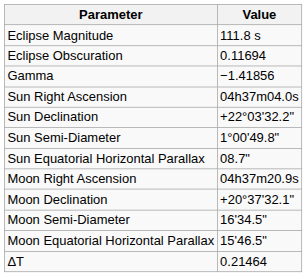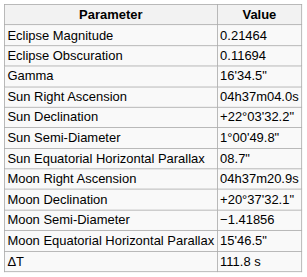(240, 35) 111.8 s -> (244, 35) 0.21464
(247, 76) −1.41856 -> (243, 76) 16'34.5"
(243, 220) 16'34.5" -> (247, 220) −1.41856
(244, 261) 0.21464 -> (240, 261) 111.8 s
